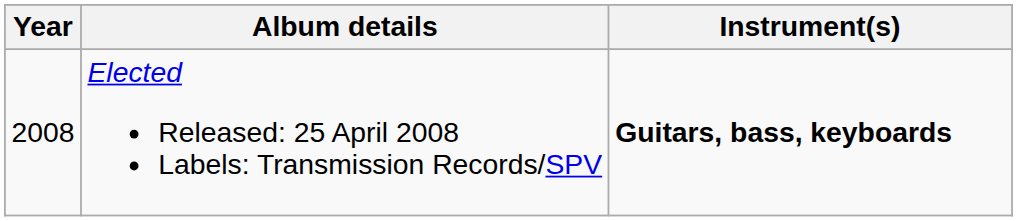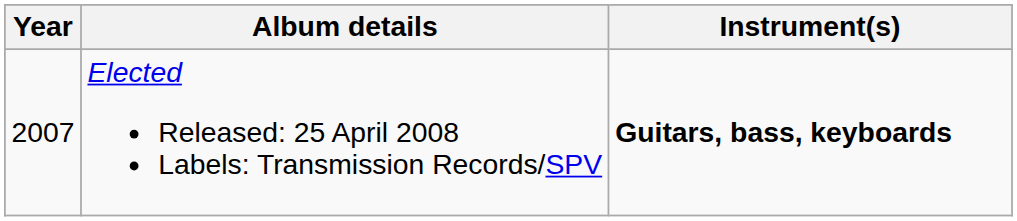(43, 132) 2008 -> (43, 132) 2007
